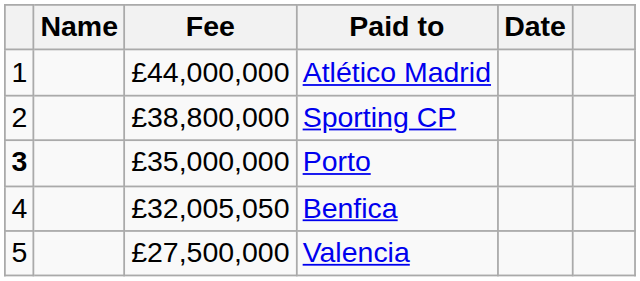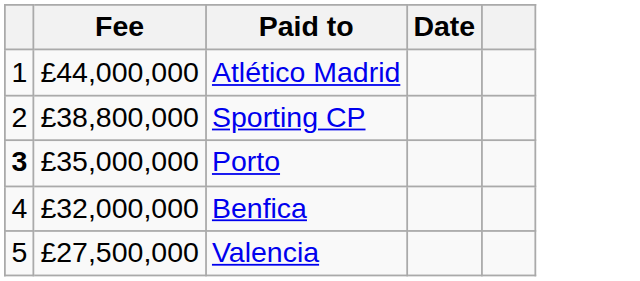- column: (79, 27)
(210, 207) £32,005,050 -> (120, 207) £32,000,000
